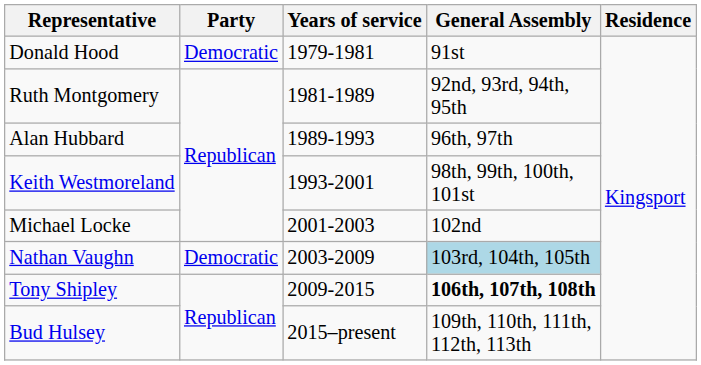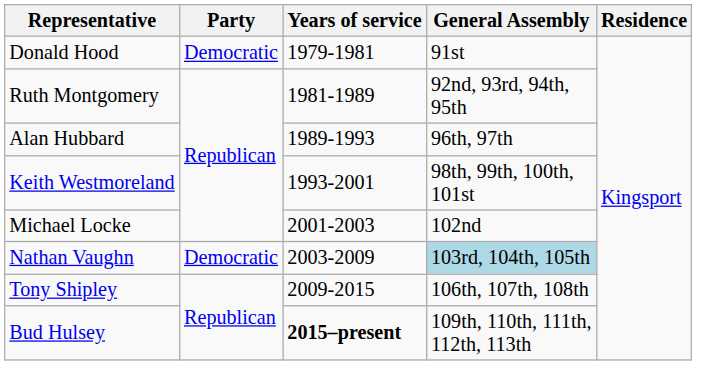(513, 289) bold -> (510, 289) normal
(342, 332) normal -> (344, 332) bold
